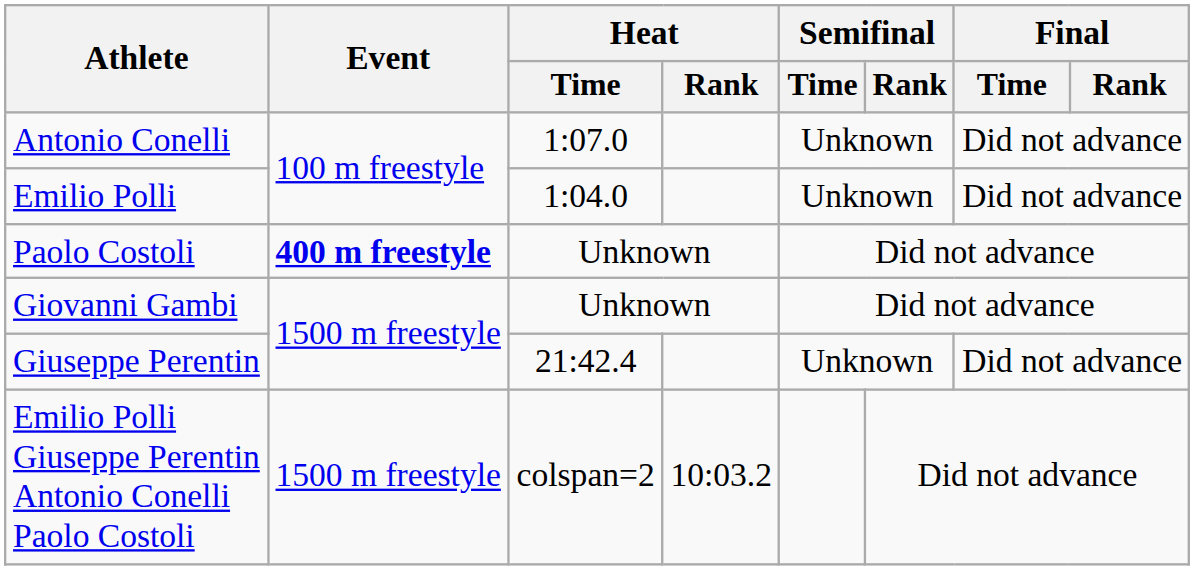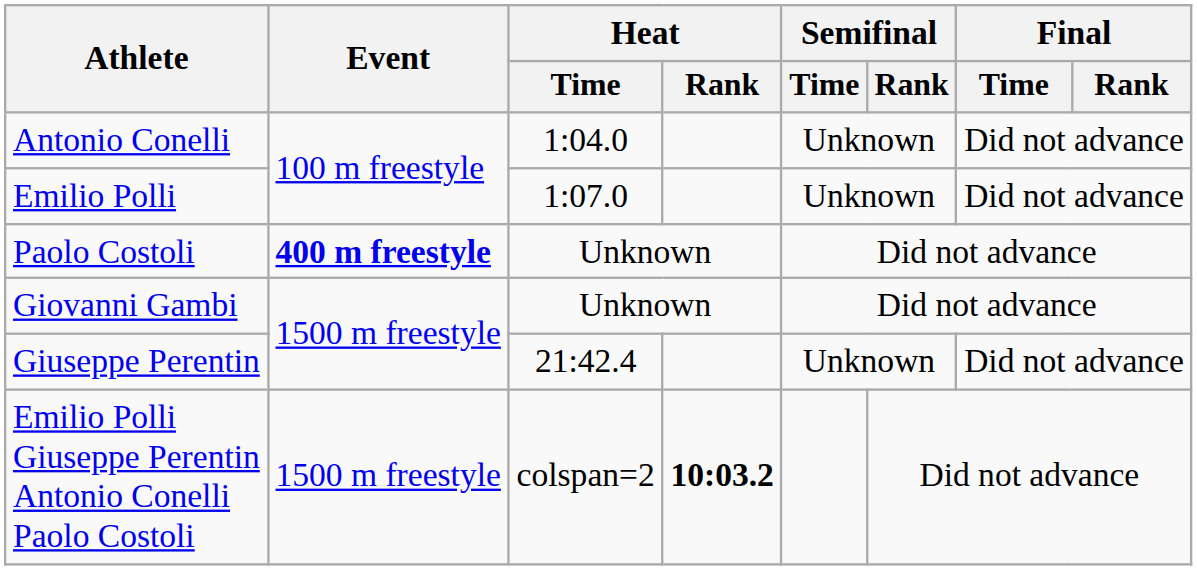(586, 140) 1:07.0 -> (586, 140) 1:04.0
(586, 195) 1:04.0 -> (586, 195) 1:07.0
(721, 476) normal -> (722, 476) bold
